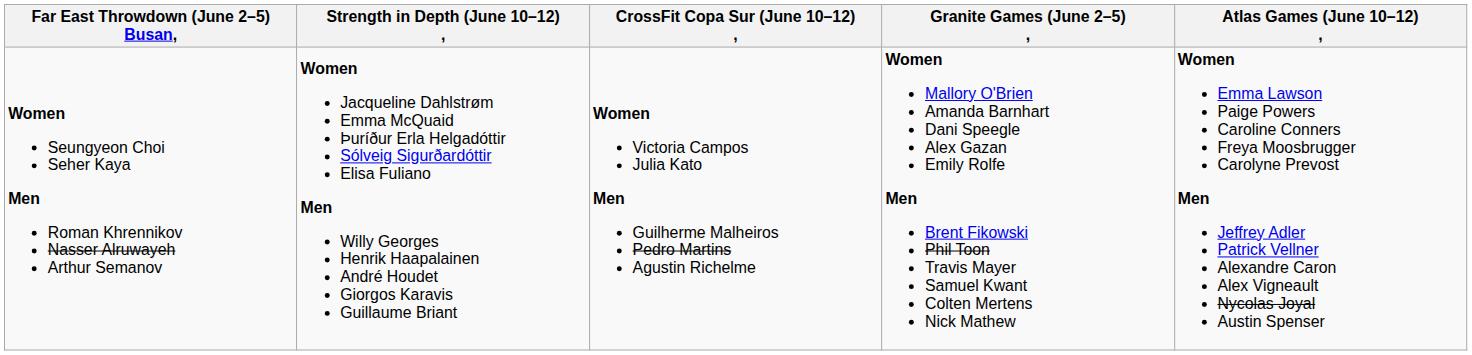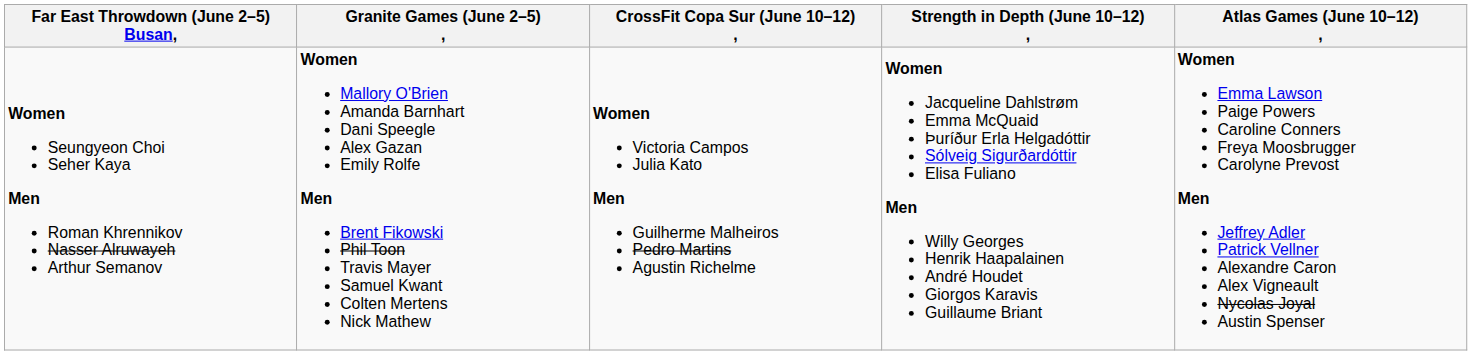columns swapped: (1028, 25) <-> (443, 25)
